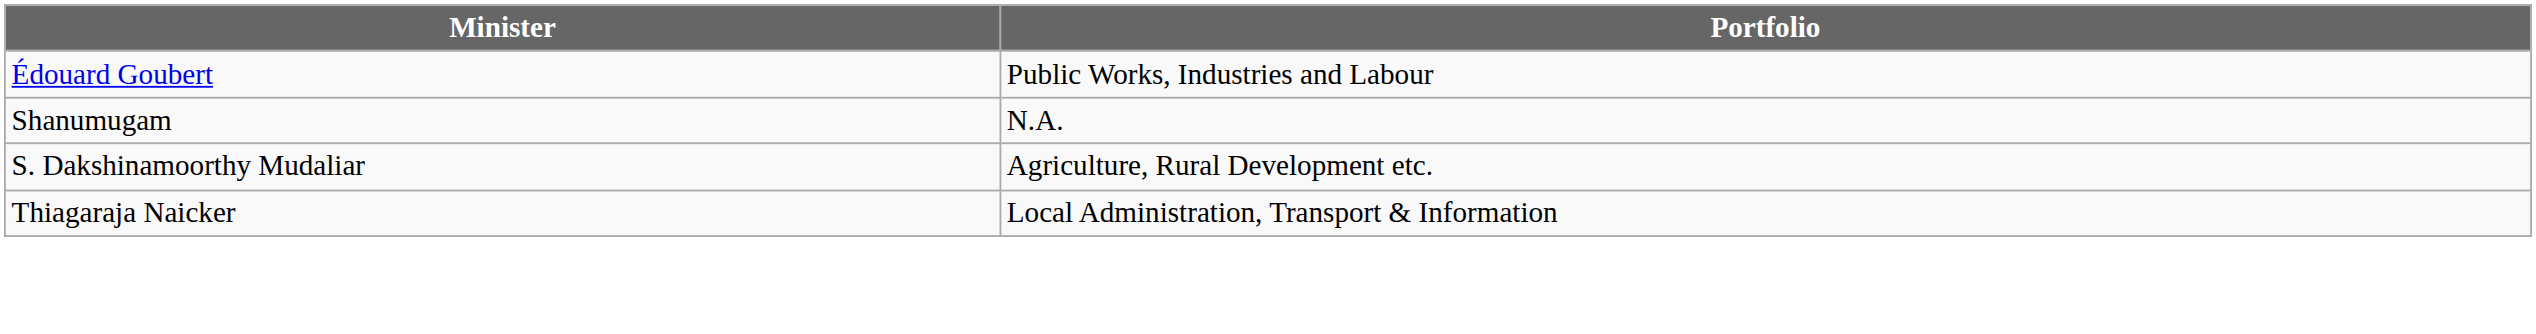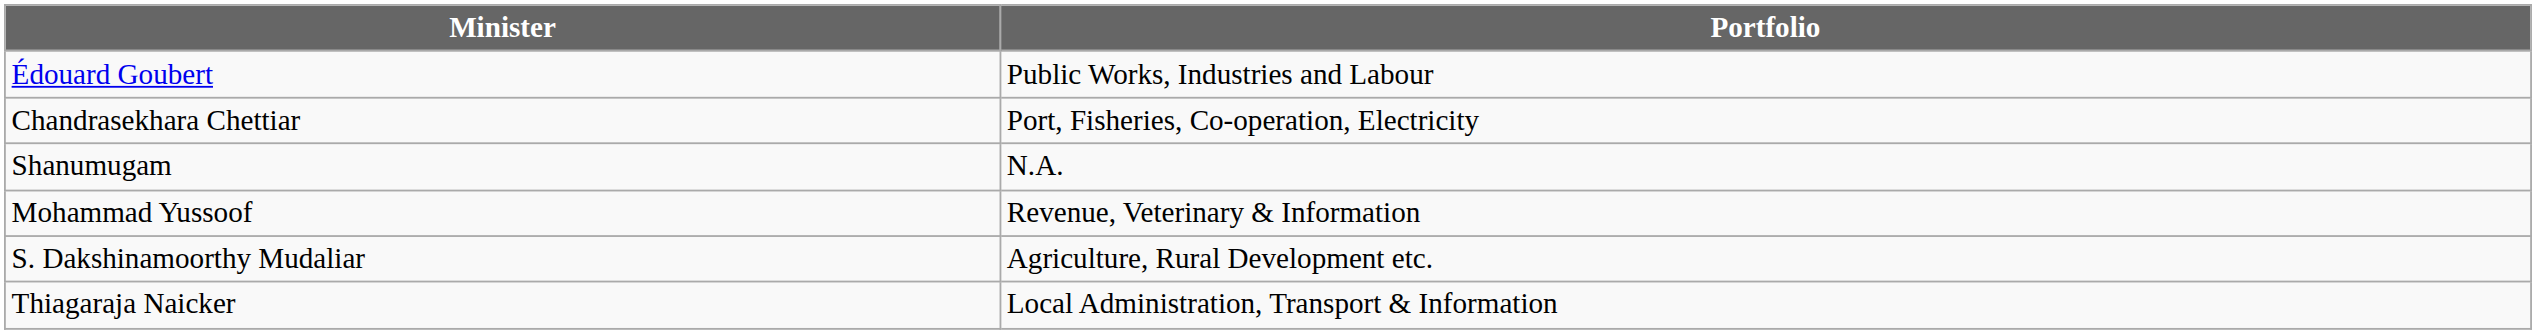+ row: (156, 119)
+ row: (132, 212)
